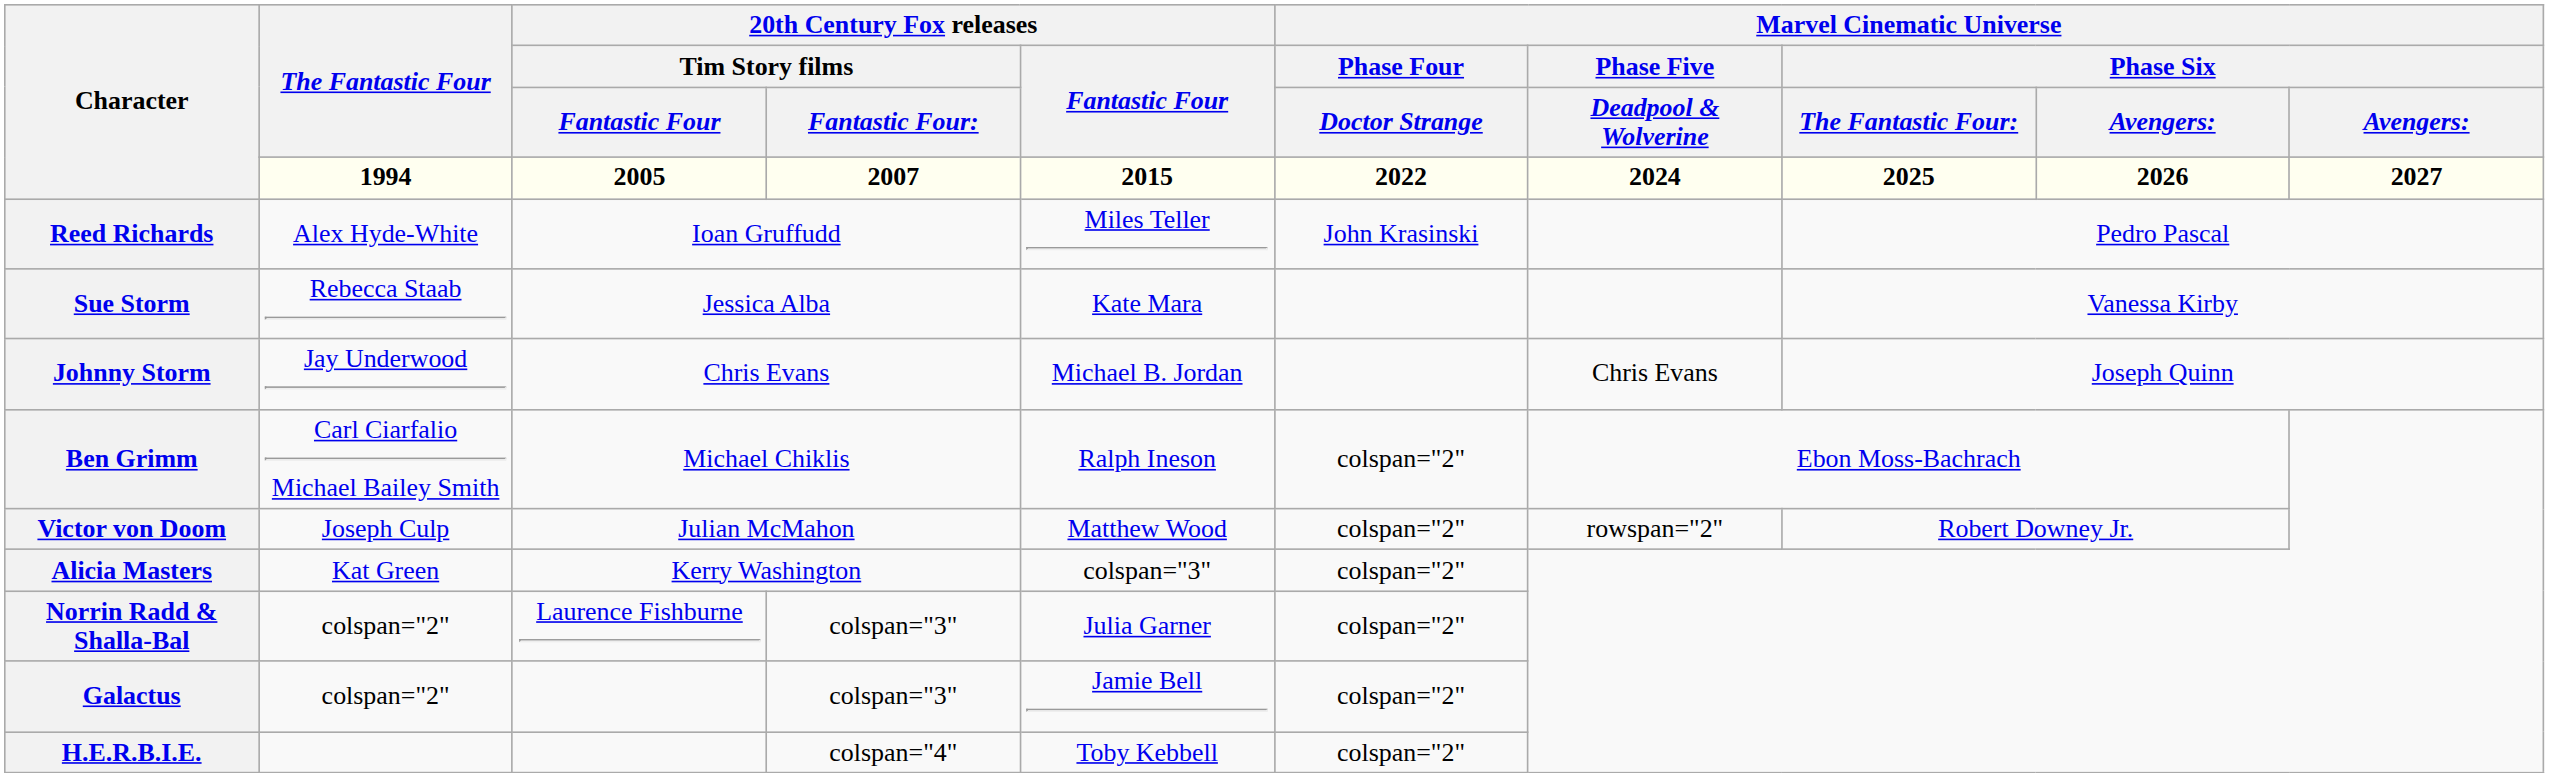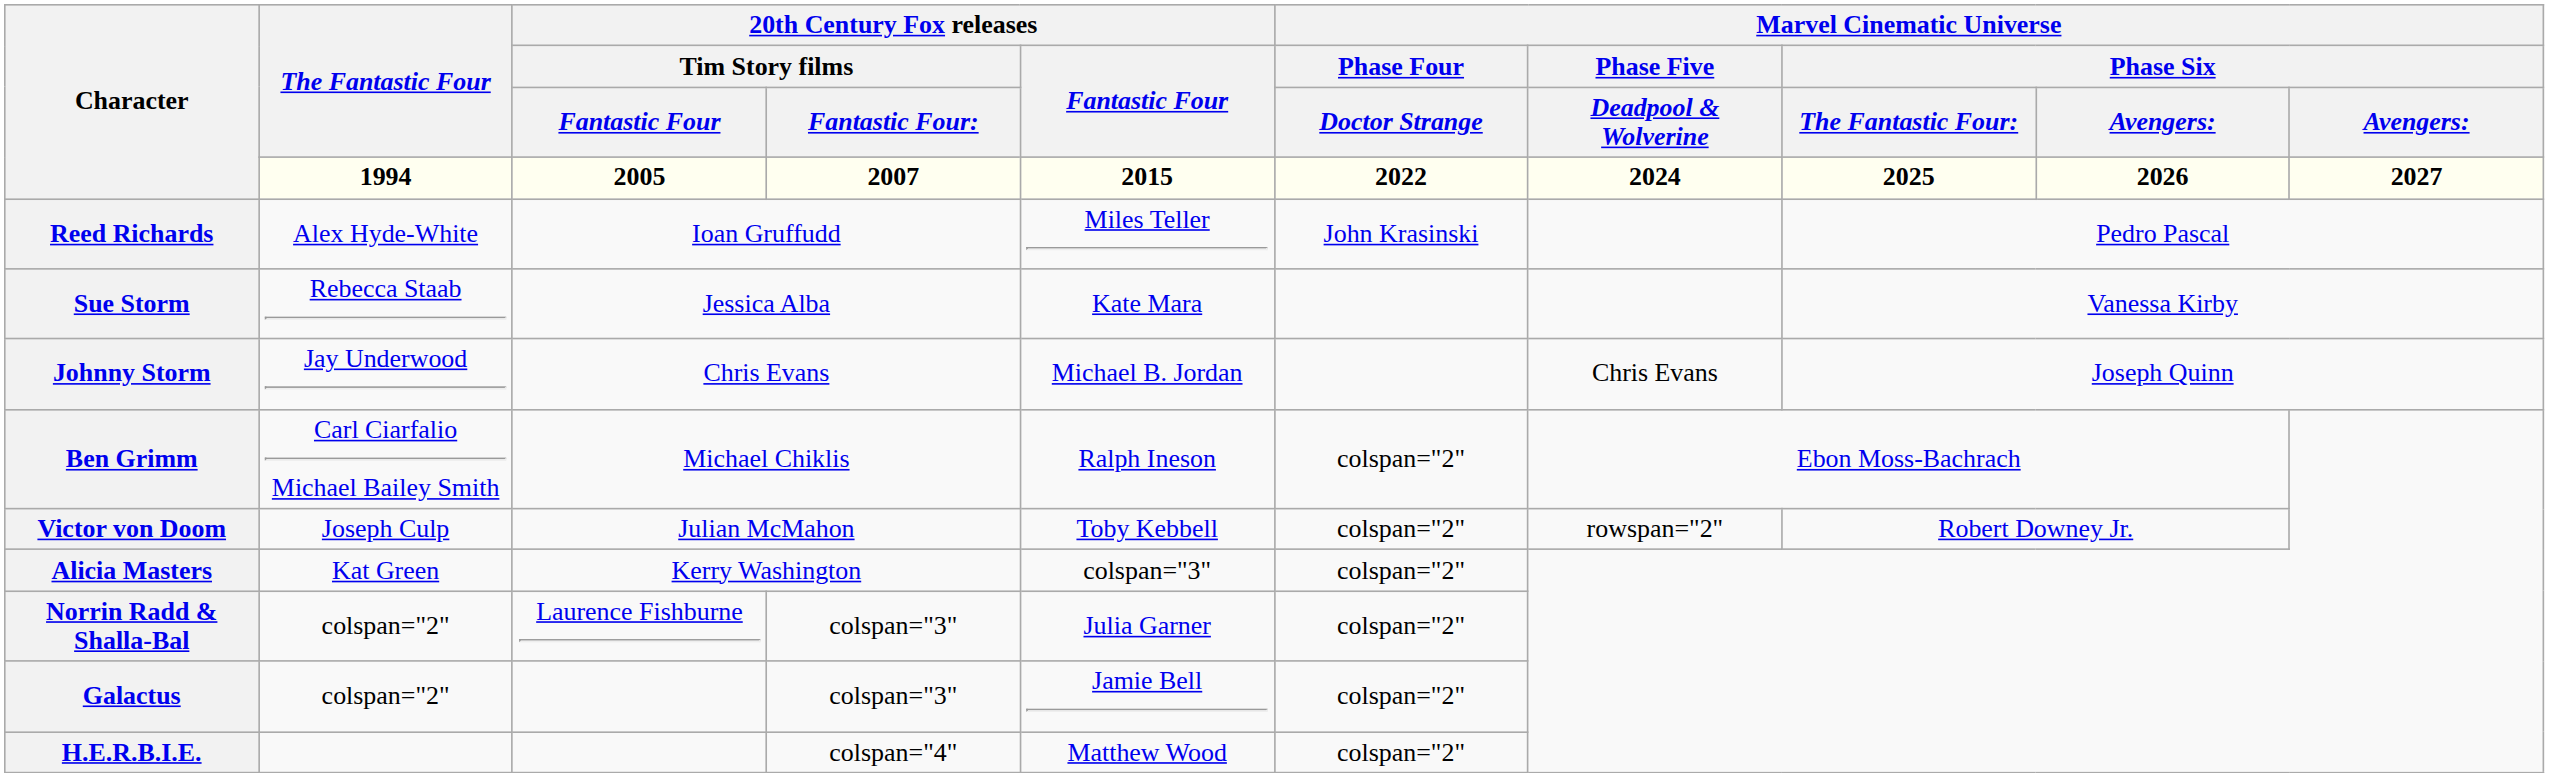(1147, 528) Matthew Wood -> (1147, 528) Toby Kebbell
(1147, 751) Toby Kebbell -> (1147, 751) Matthew Wood
